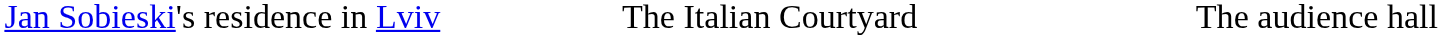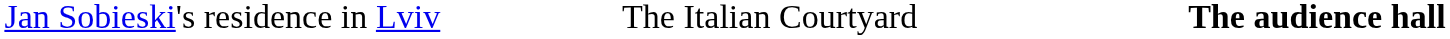(1317, 16) normal -> (1317, 16) bold
